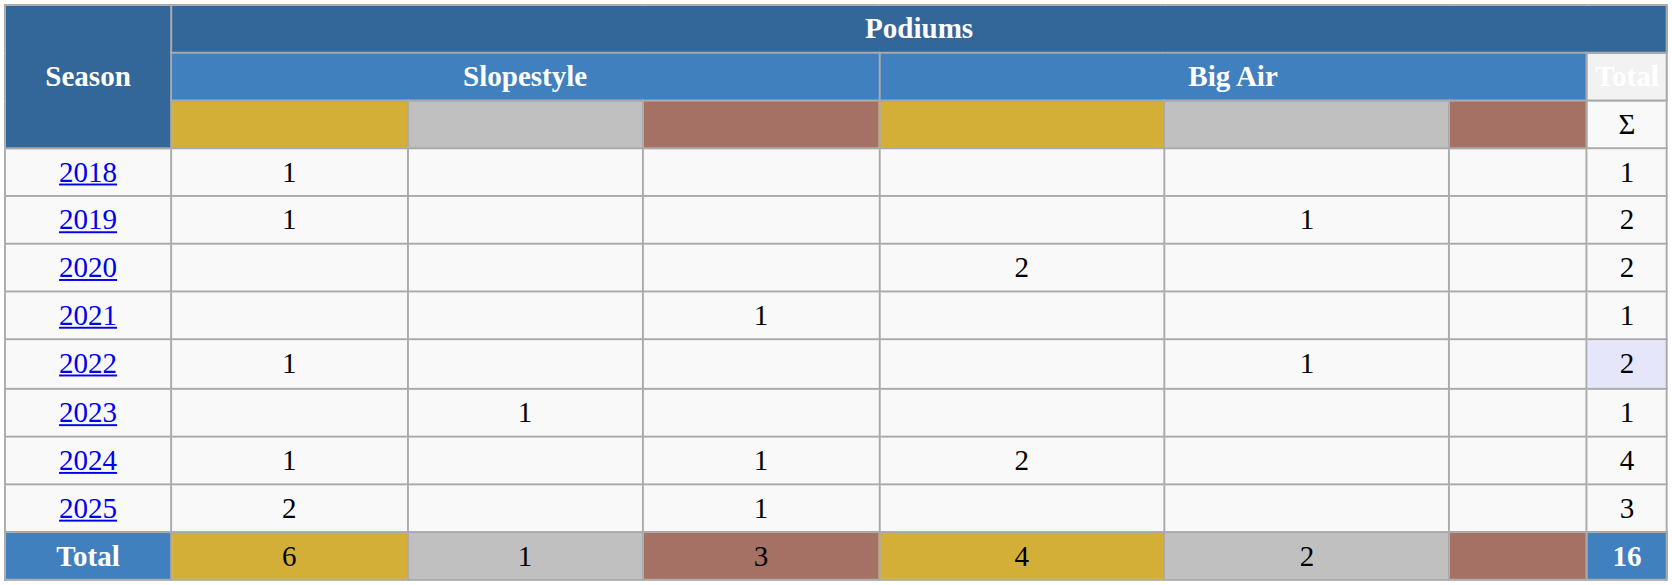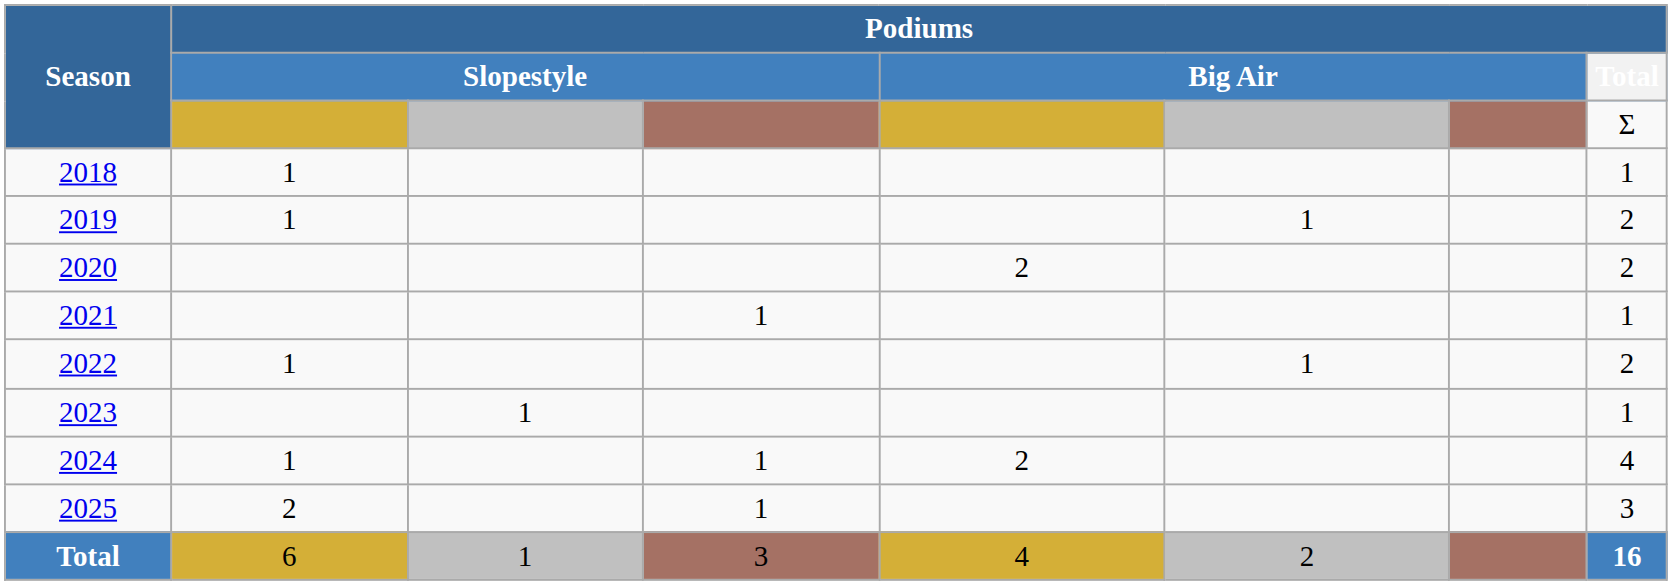(1627, 363) lavender background -> (1627, 363) no background
